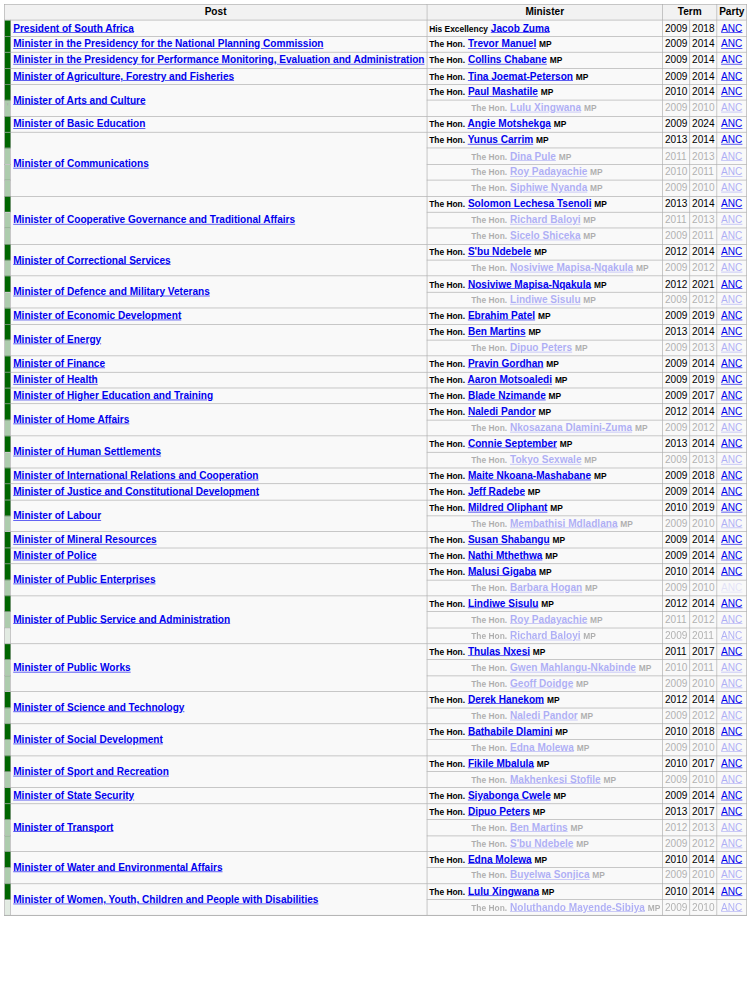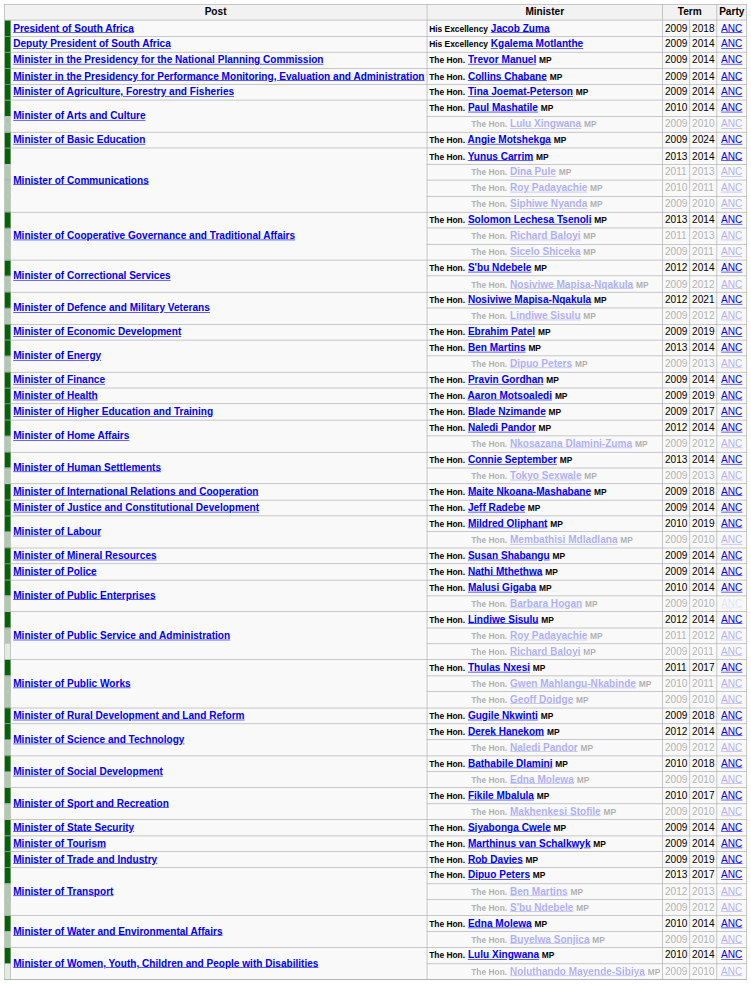+ row: (92, 44)
+ row: (129, 715)
+ row: (60, 843)
+ row: (85, 859)
